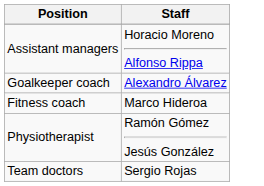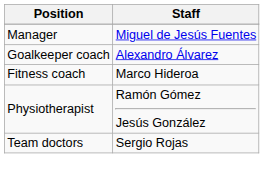+ row: (32, 34)
- row: (63, 48)
